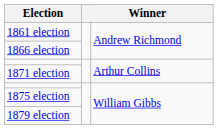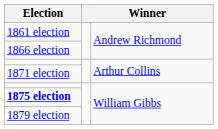(38, 97) normal -> (39, 97) bold
